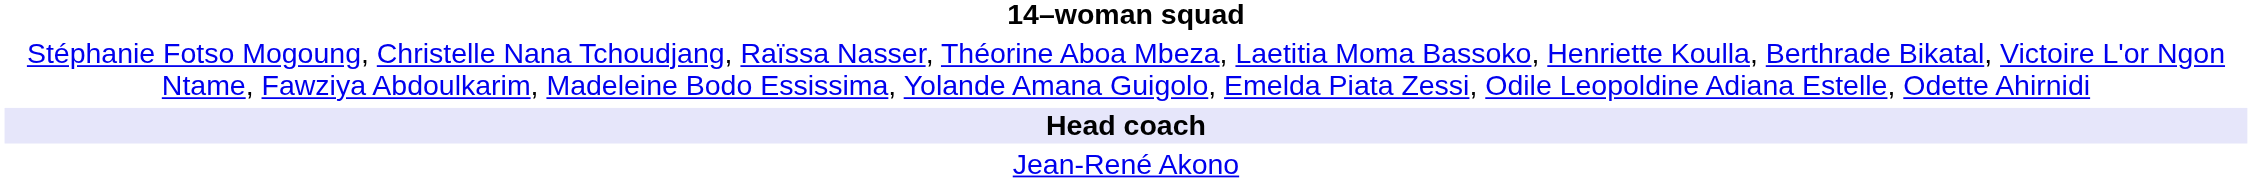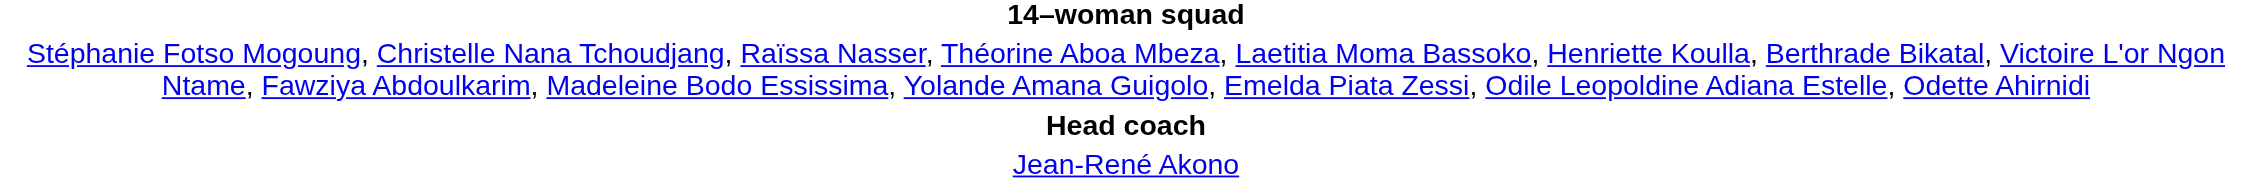(1126, 125) lavender background -> (1126, 125) no background
